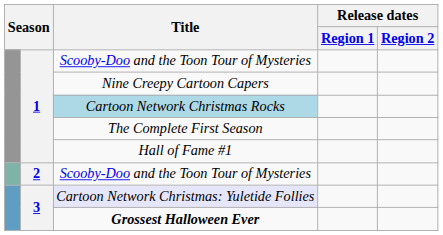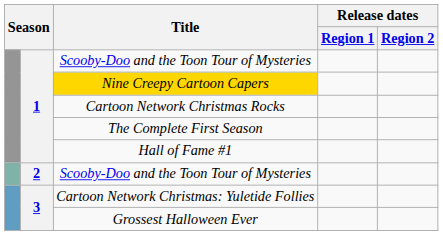(185, 83) no background -> (185, 83) gold background
(185, 106) lightblue background -> (185, 106) no background
(185, 196) lavender background -> (185, 196) no background
(185, 219) bold -> (185, 219) normal
